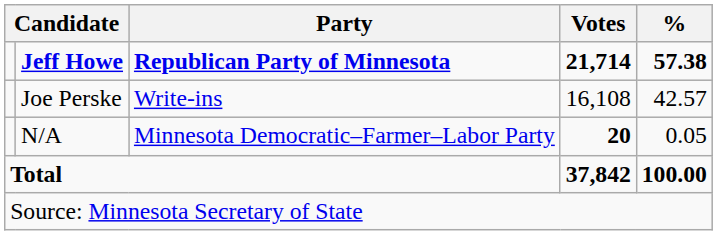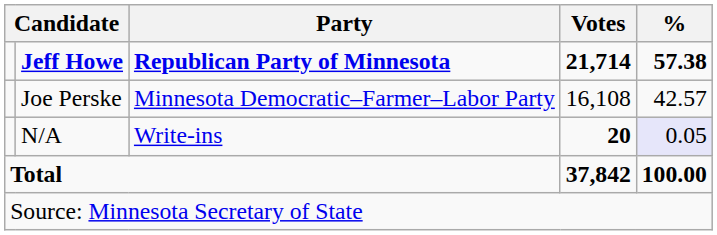(178, 98) Write-ins -> (344, 98) Minnesota Democratic–Farmer–Labor Party
(344, 135) Minnesota Democratic–Farmer–Labor Party -> (178, 135) Write-ins
(686, 135) no background -> (686, 135) lavender background
